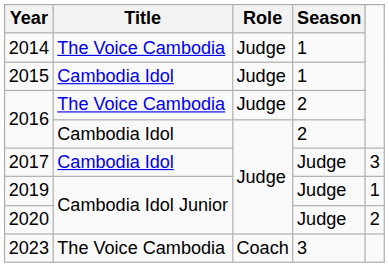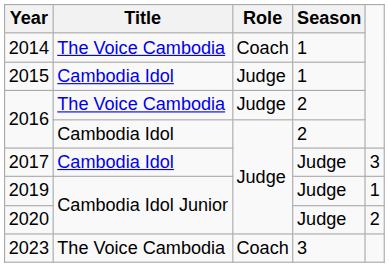(261, 47) Judge -> (263, 47) Coach
